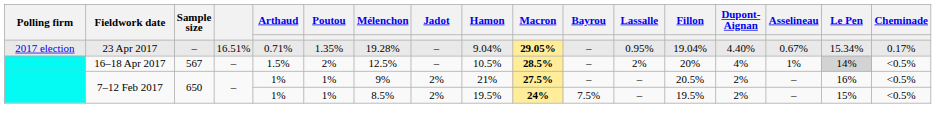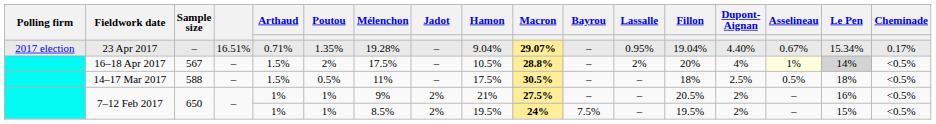(538, 48) 29.05% -> (538, 48) 29.07%
(383, 64) 12.5% -> (383, 64) 17.5%
(538, 64) 28.5% -> (538, 64) 28.8%
(794, 64) no background -> (794, 64) lightyellow background
+ row: (130, 80)
